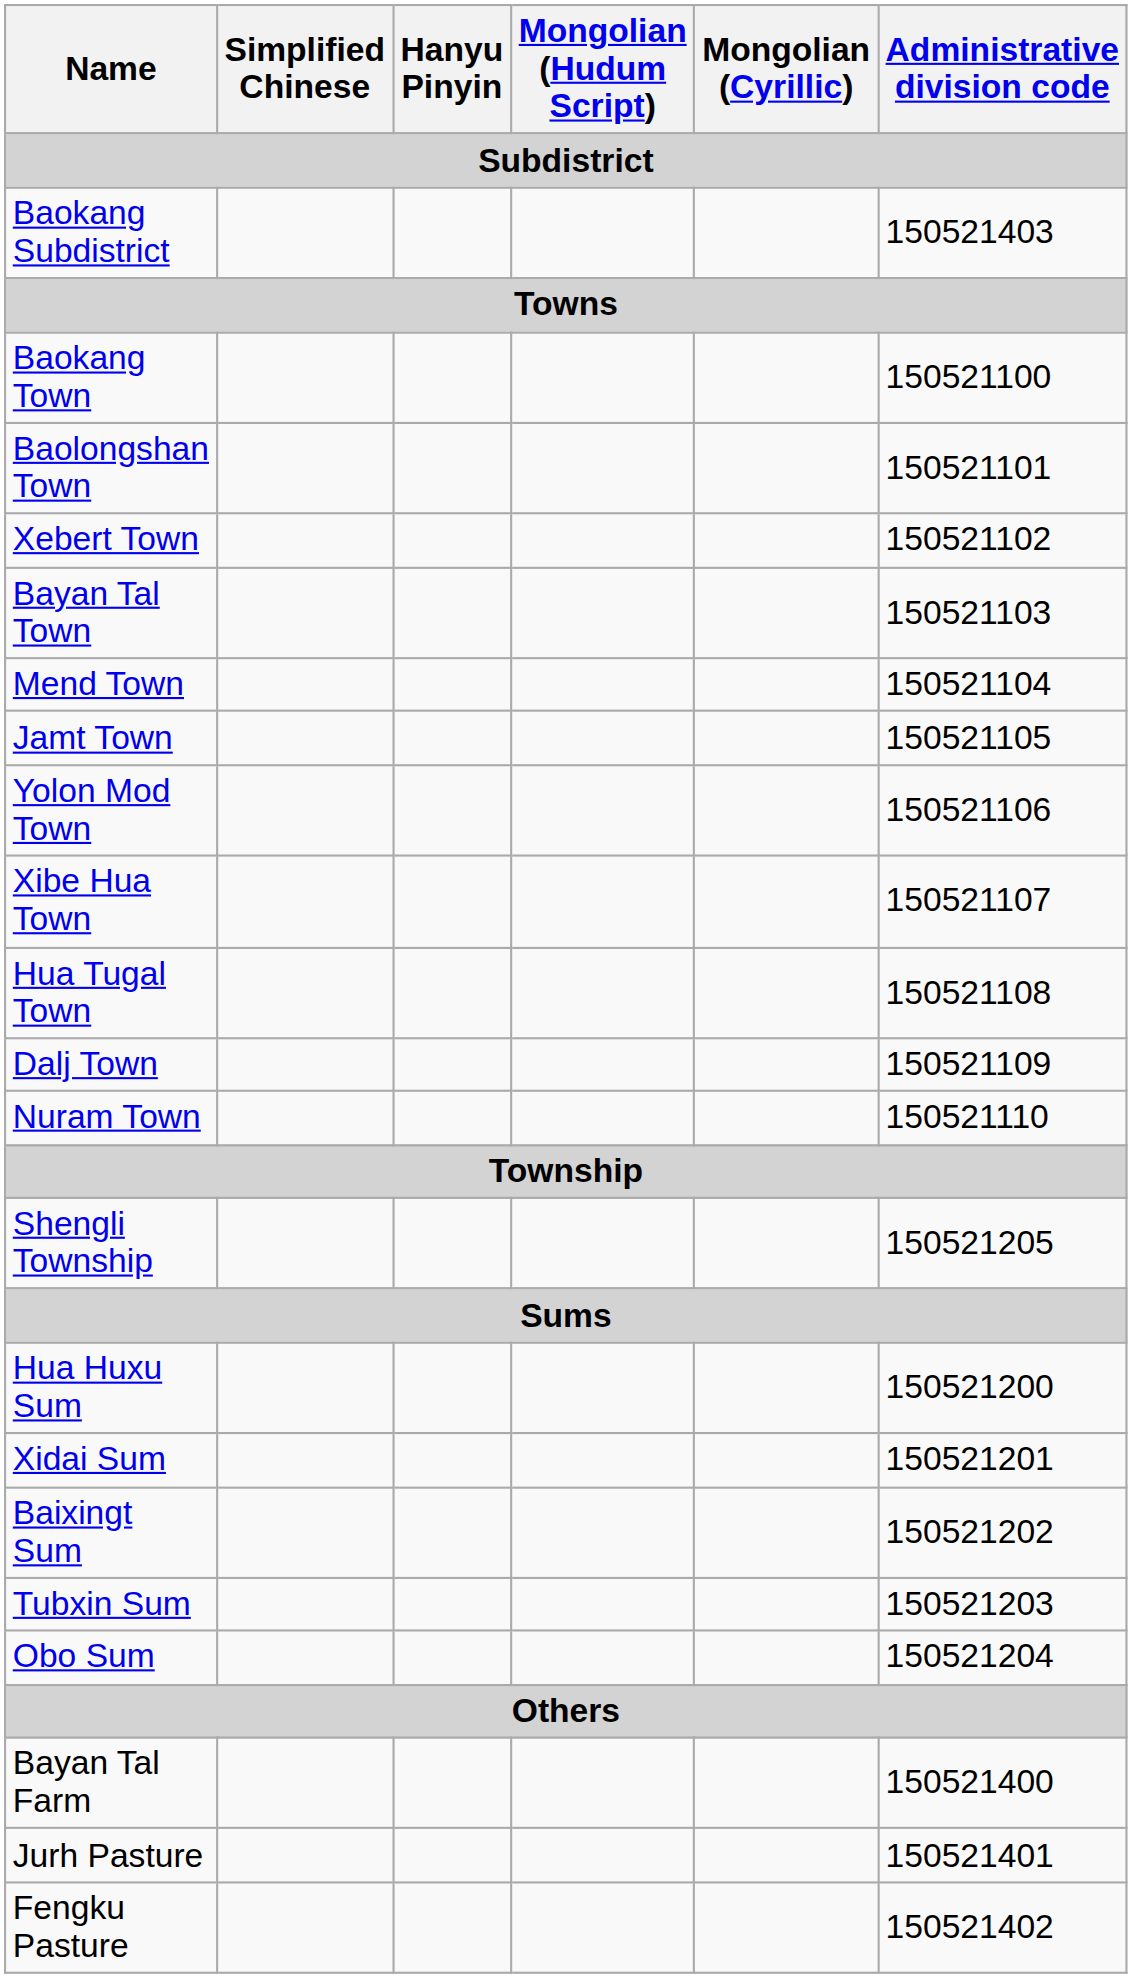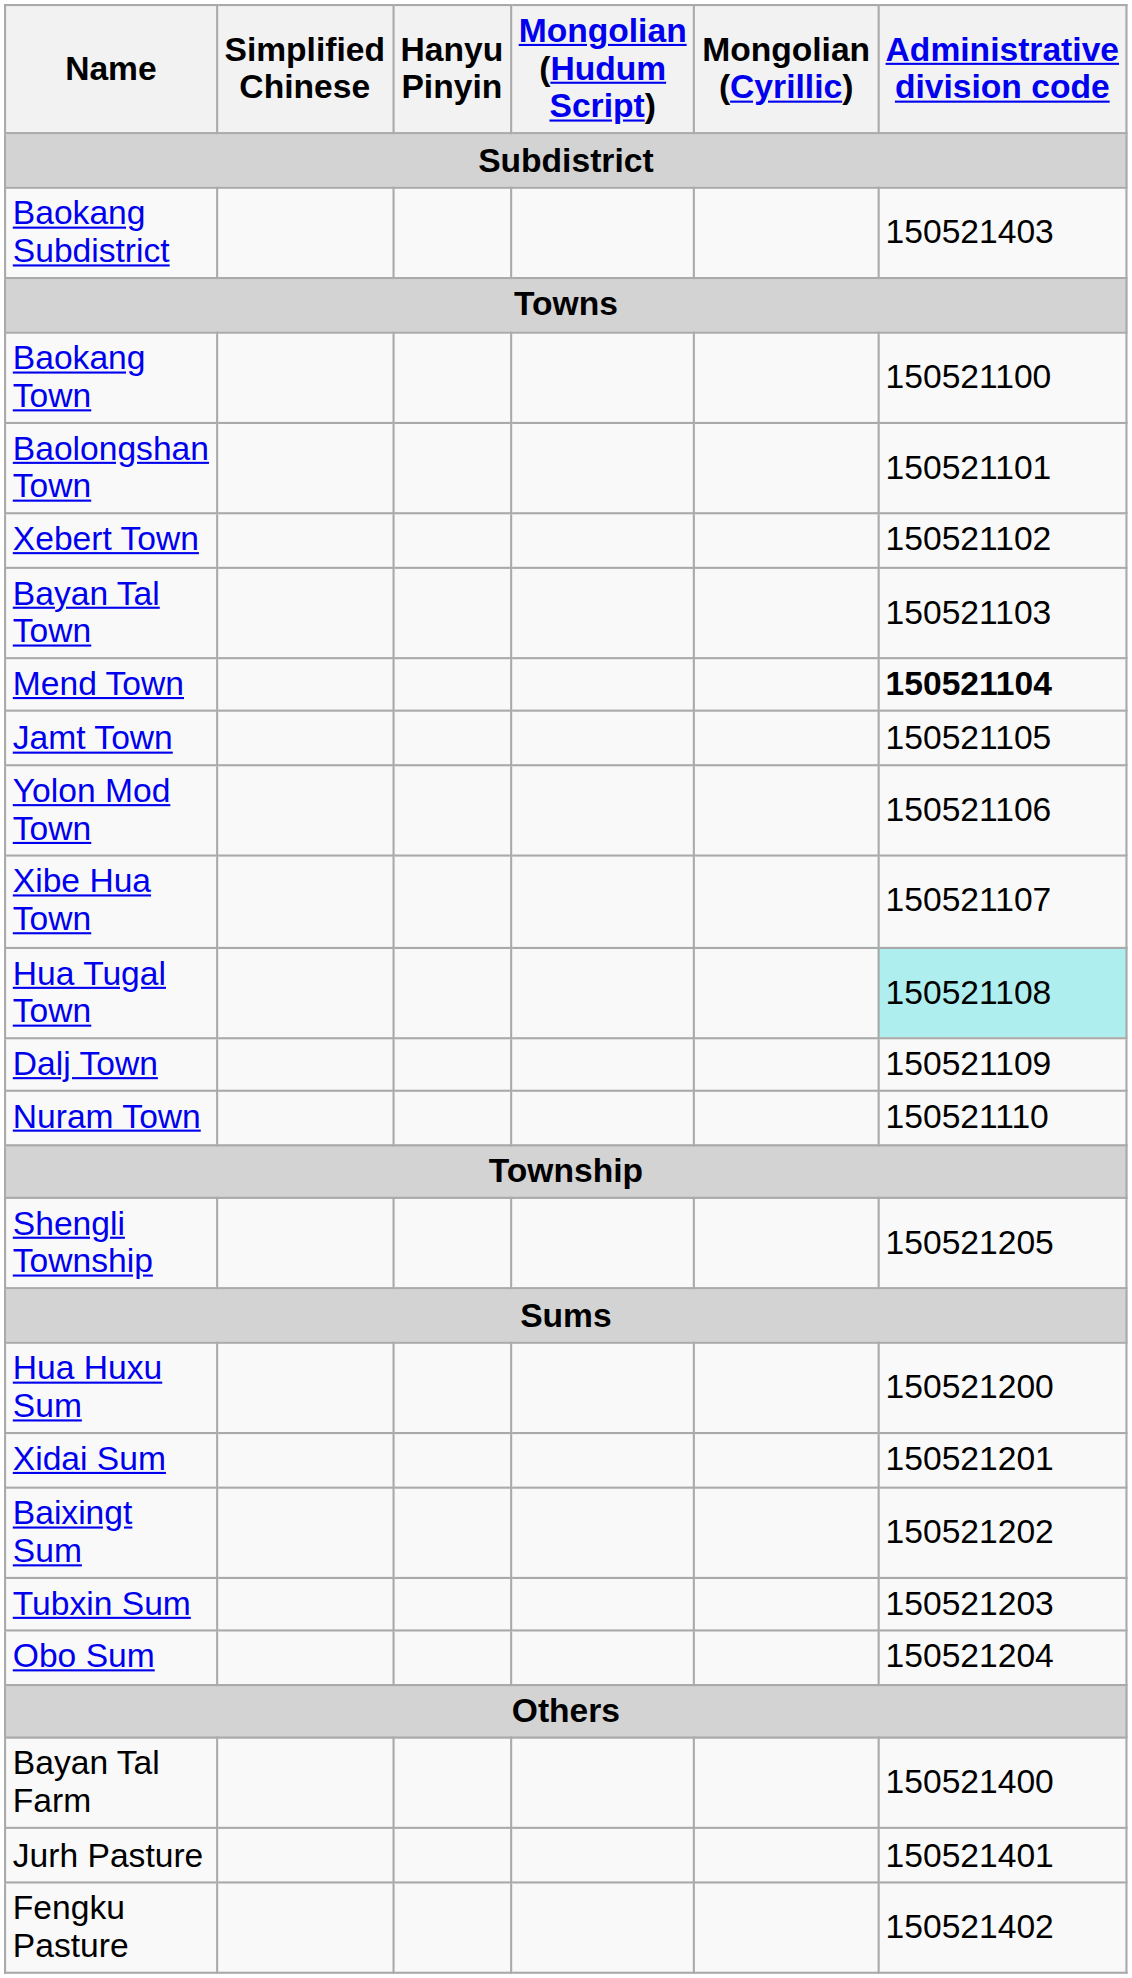(968, 684) normal -> (969, 684) bold
(968, 991) no background -> (968, 991) paleturquoise background
